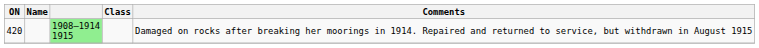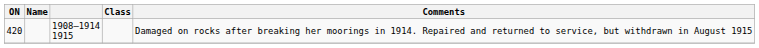(76, 31) lightgreen background -> (76, 31) no background
